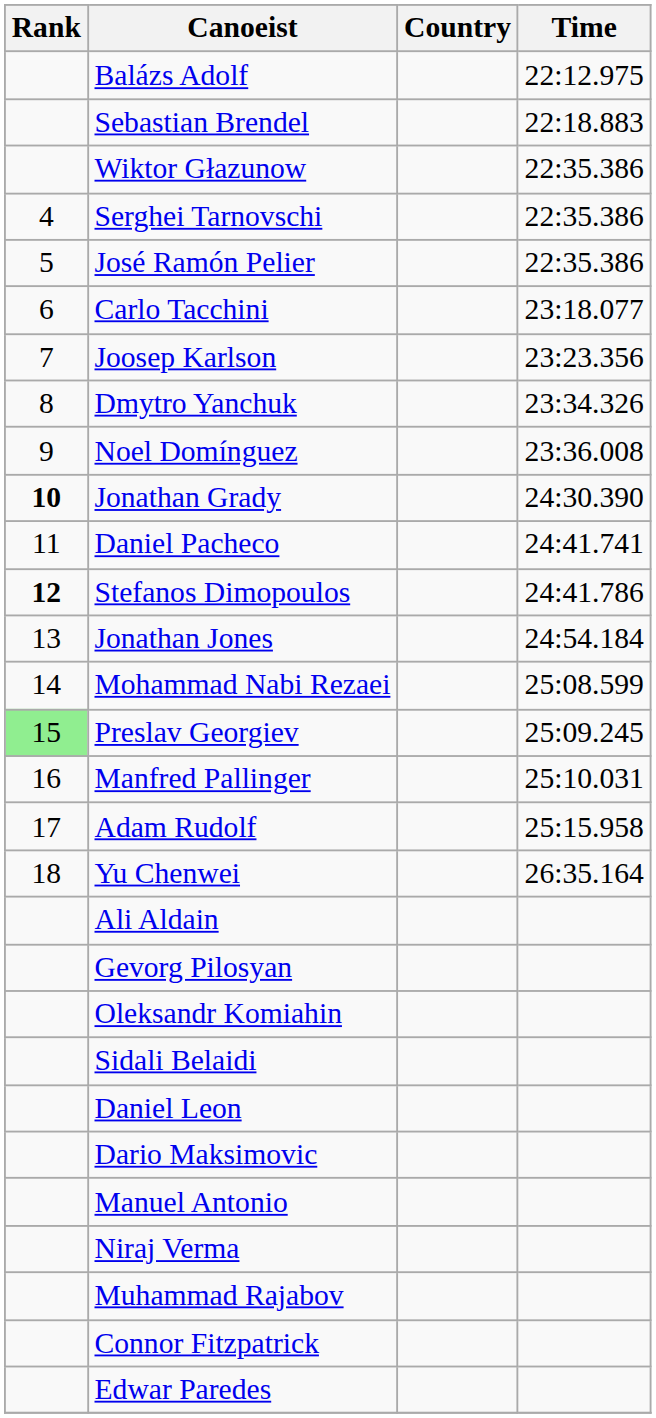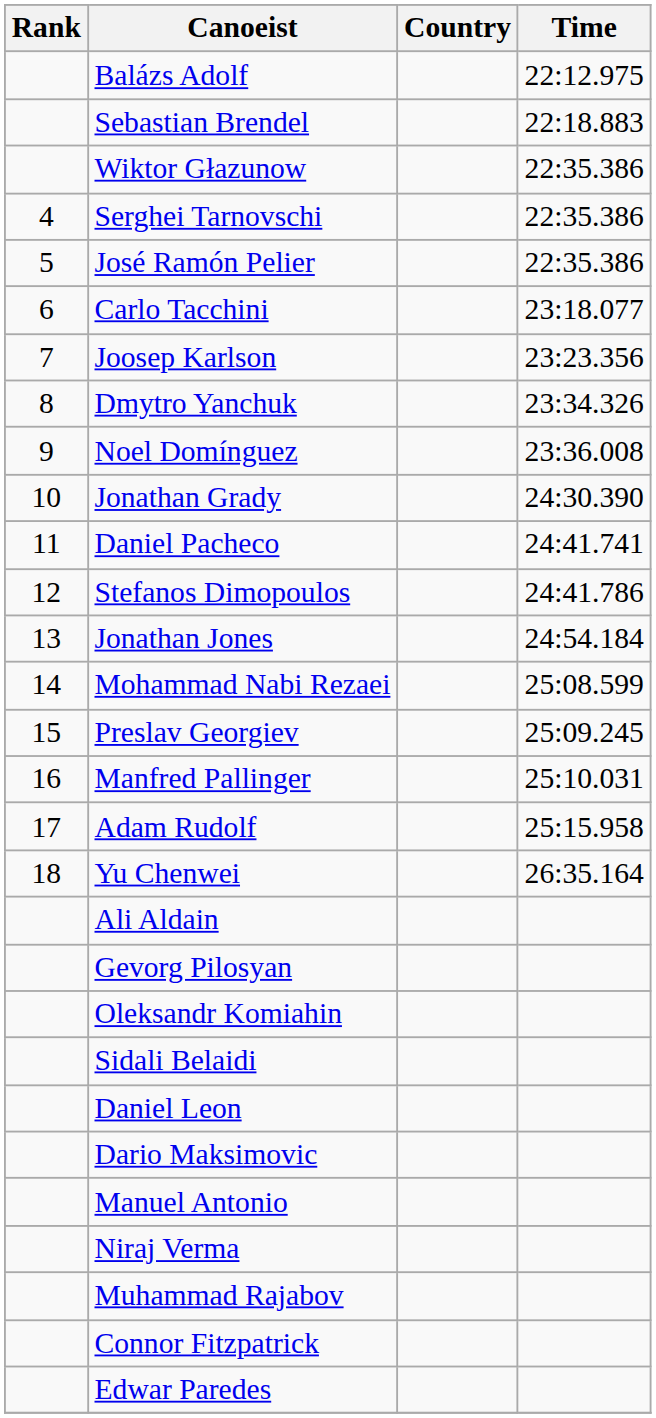(46, 497) bold -> (46, 497) normal
(46, 591) bold -> (46, 591) normal
(46, 732) lightgreen background -> (46, 732) no background
